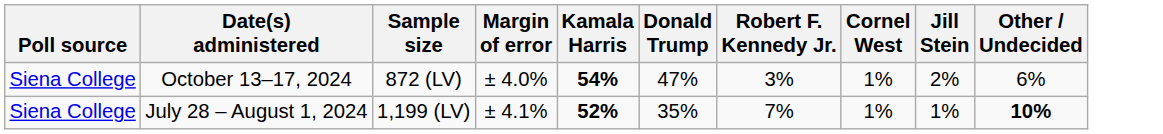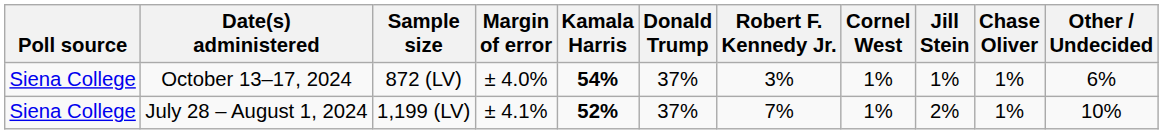+ column: (1009, 33)
(678, 79) 47% -> (678, 79) 37%
(945, 79) 2% -> (945, 79) 1%
(678, 112) 35% -> (678, 112) 37%
(945, 112) 1% -> (945, 112) 2%
(1031, 112) bold -> (1101, 112) normal
